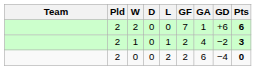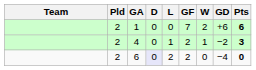columns swapped: (135, 12) <-> (204, 12)
(152, 57) no background -> (154, 57) lavender background
